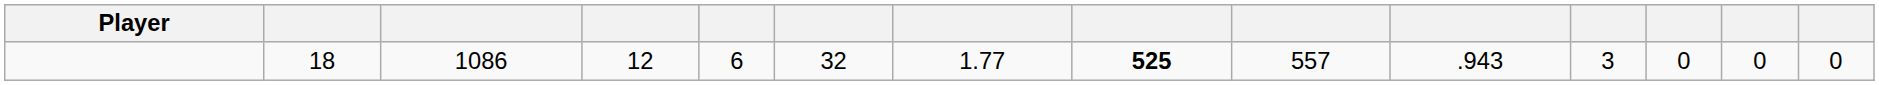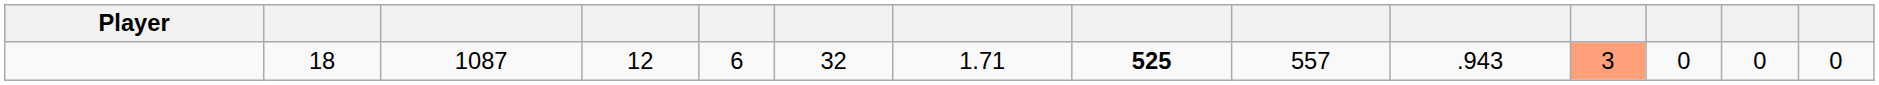(481, 60) 1086 -> (481, 60) 1087
(982, 60) 1.77 -> (982, 60) 1.71
(1608, 60) no background -> (1608, 60) lightsalmon background
